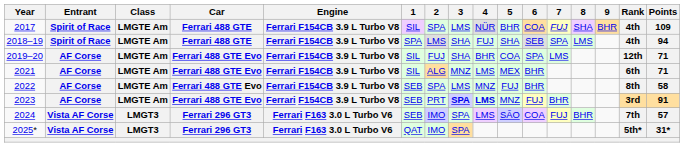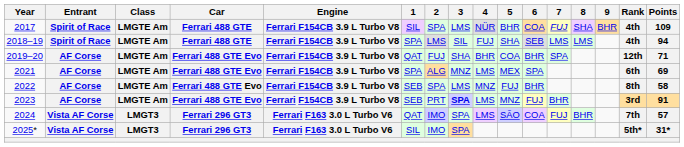(461, 42) SHA -> (461, 42) SIL
(559, 42) SPA -> (559, 42) LMS
(413, 56) SIL -> (413, 56) QAT
(534, 56) SPA -> (534, 56) BHR
(559, 56) LMS -> (559, 56) SPA
(413, 71) SIL -> (413, 71) SPA
(534, 71) BHR -> (534, 71) SPA
(663, 71) 71 -> (663, 71) 69
(485, 101) bold -> (485, 101) normal
(413, 116) SEB -> (413, 116) QAT
(413, 130) QAT -> (413, 130) SIL
